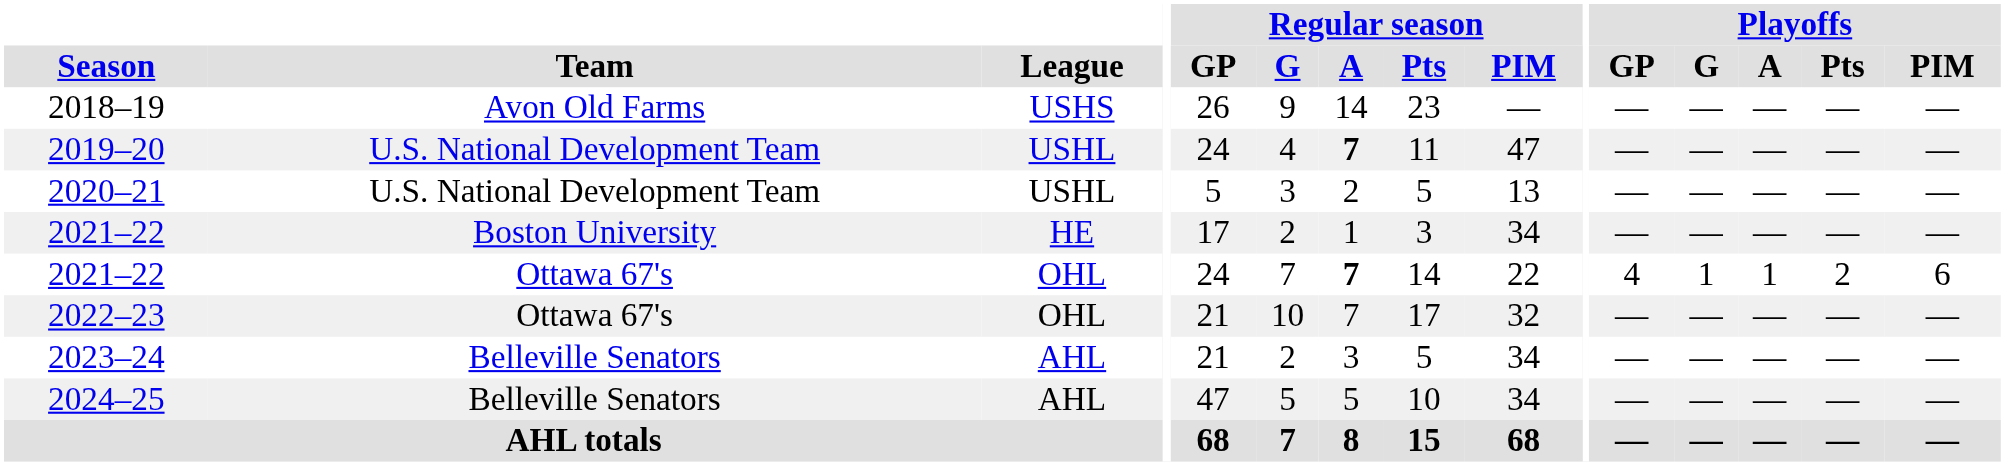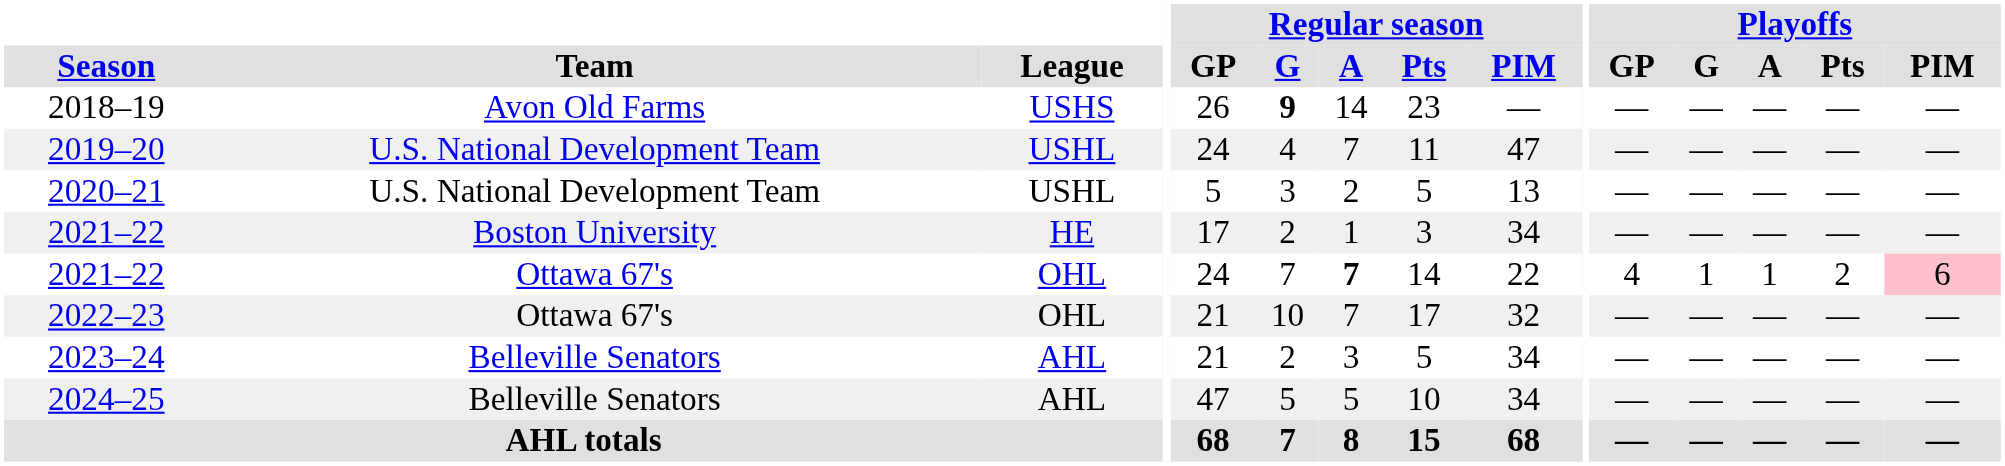(1288, 107) normal -> (1288, 107) bold
(1351, 149) bold -> (1351, 149) normal
(1942, 273) no background -> (1942, 273) pink background
